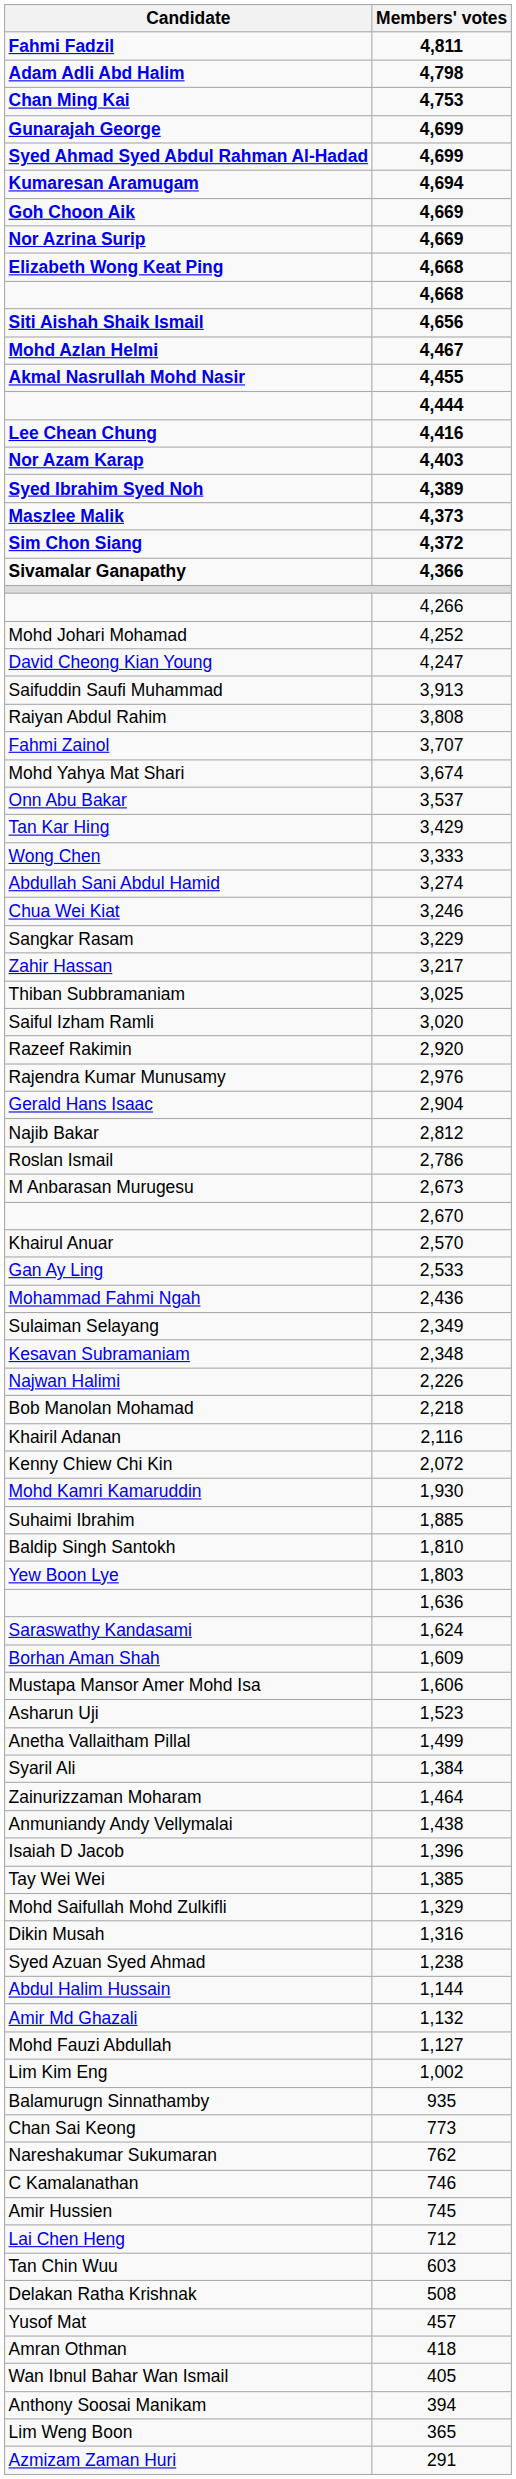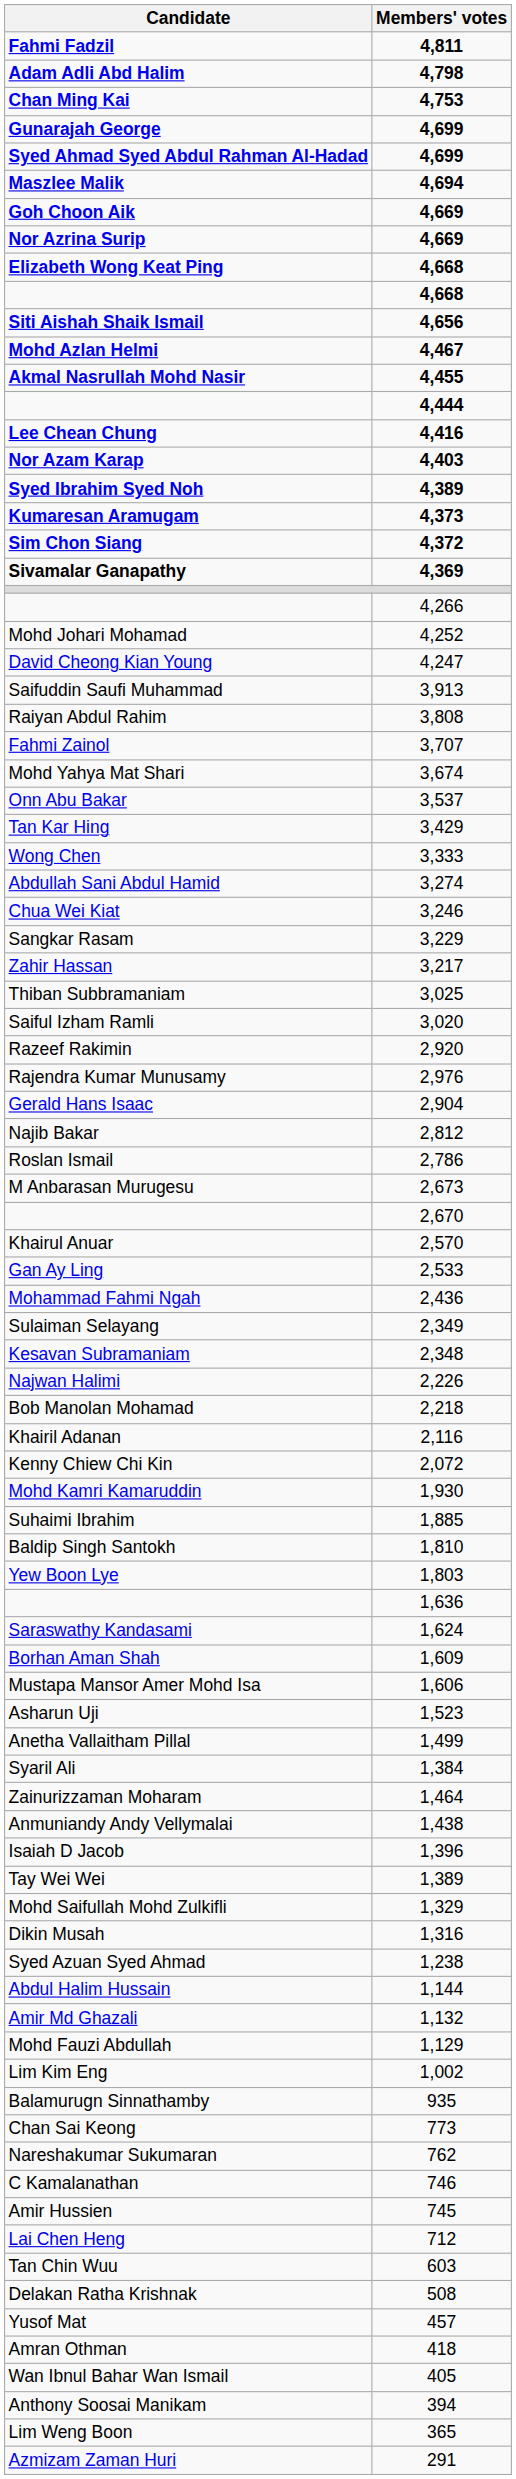(104, 184) Kumaresan Aramugam -> (66, 184) Maszlee Malik
(66, 516) Maszlee Malik -> (104, 516) Kumaresan Aramugam
(442, 571) 4,366 -> (442, 571) 4,369
(442, 1879) 1,385 -> (442, 1879) 1,389
(442, 2045) 1,127 -> (442, 2045) 1,129
